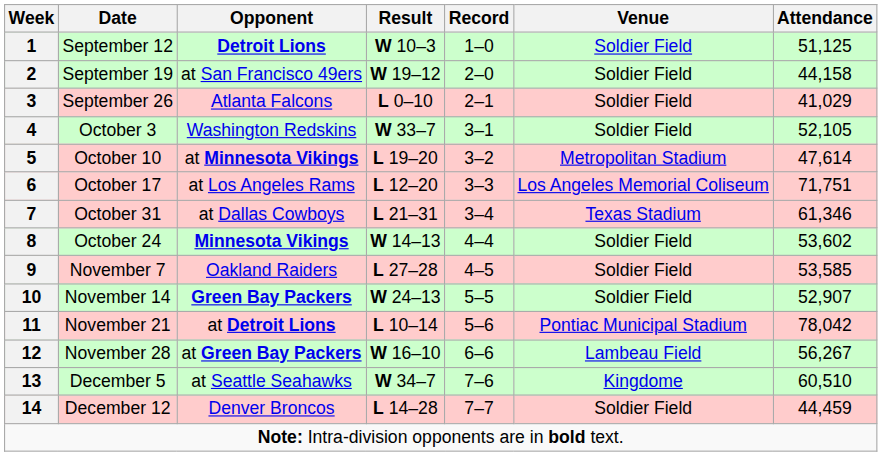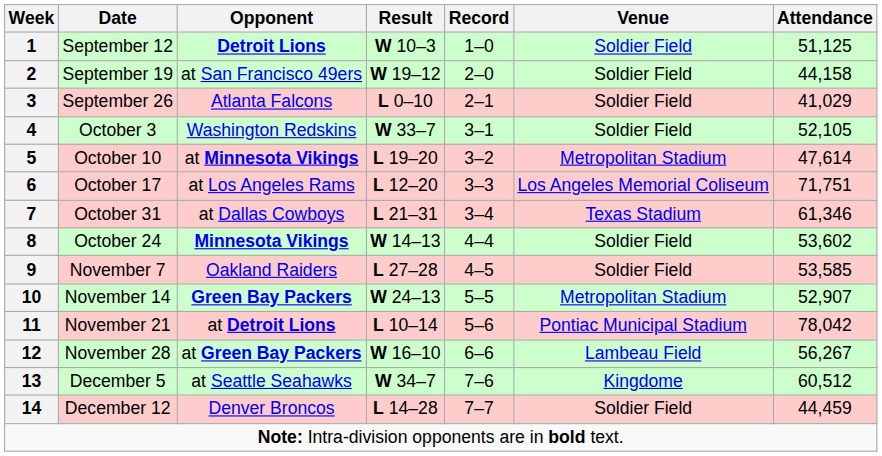(643, 297) Soldier Field -> (643, 297) Metropolitan Stadium
(825, 381) 60,510 -> (825, 381) 60,512
